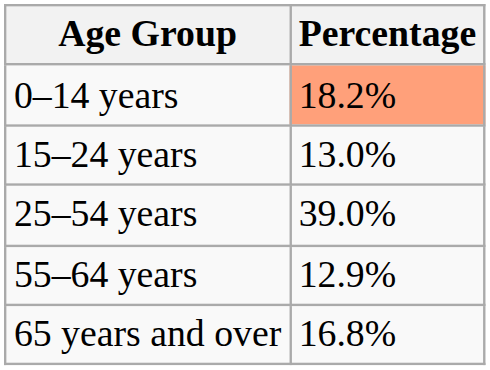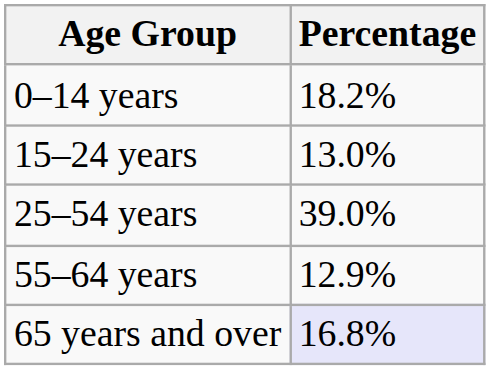(347, 94) lightsalmon background -> (347, 94) no background
(347, 333) no background -> (347, 333) lavender background
